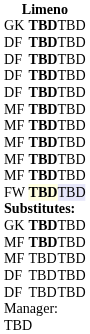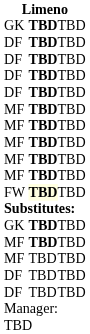(72, 192) lavender background -> (72, 192) no background
